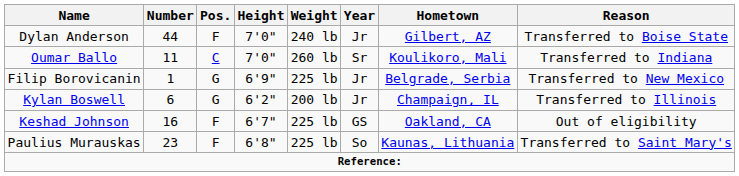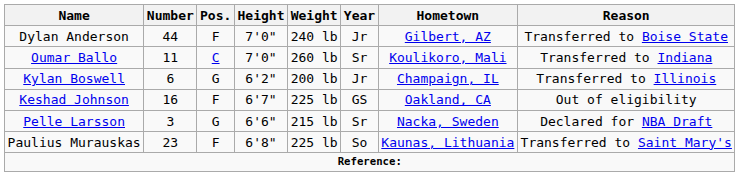- row: (74, 79)
+ row: (74, 121)
